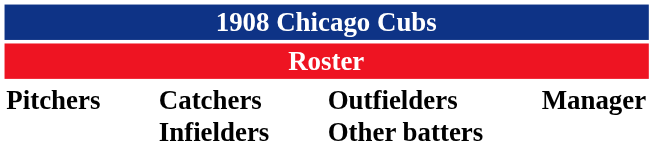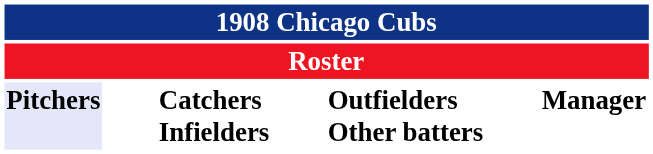(53, 99) no background -> (53, 99) lavender background
